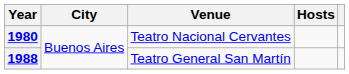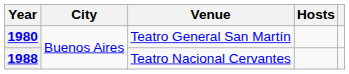(211, 36) Teatro Nacional Cervantes -> (211, 36) Teatro General San Martín
(211, 58) Teatro General San Martín -> (211, 58) Teatro Nacional Cervantes
